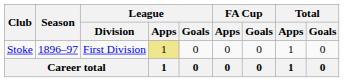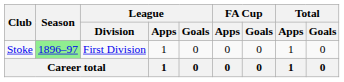(58, 49) no background -> (58, 49) lightgreen background
(164, 49) khaki background -> (164, 49) no background
